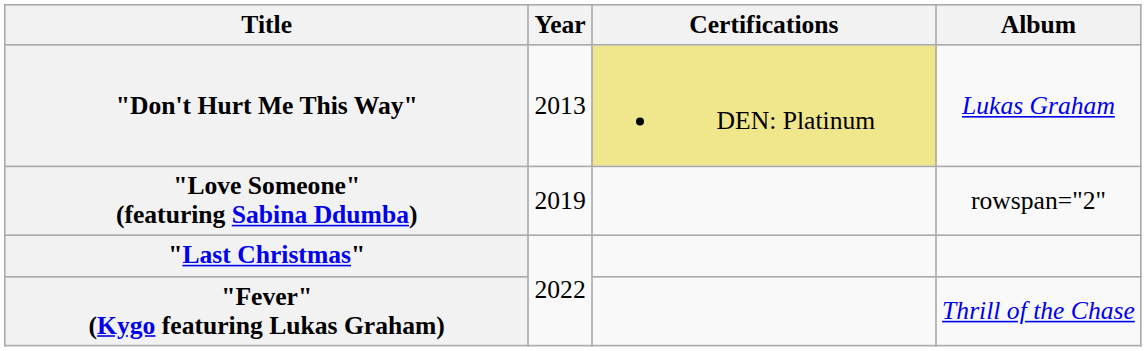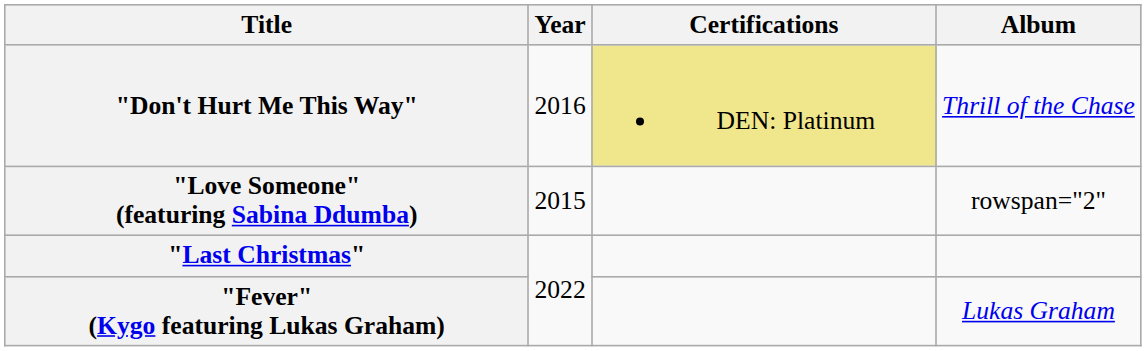(560, 105) 2013 -> (560, 105) 2016
(1038, 105) Lukas Graham -> (1038, 105) Thrill of the Chase
(560, 200) 2019 -> (560, 200) 2015
(1038, 310) Thrill of the Chase -> (1038, 310) Lukas Graham
